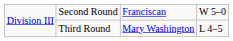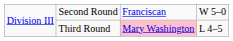(158, 28) no background -> (158, 28) pink background
